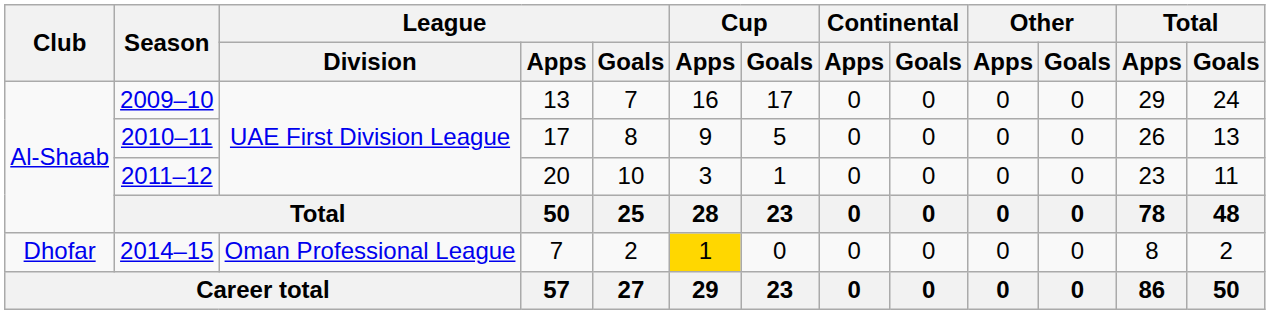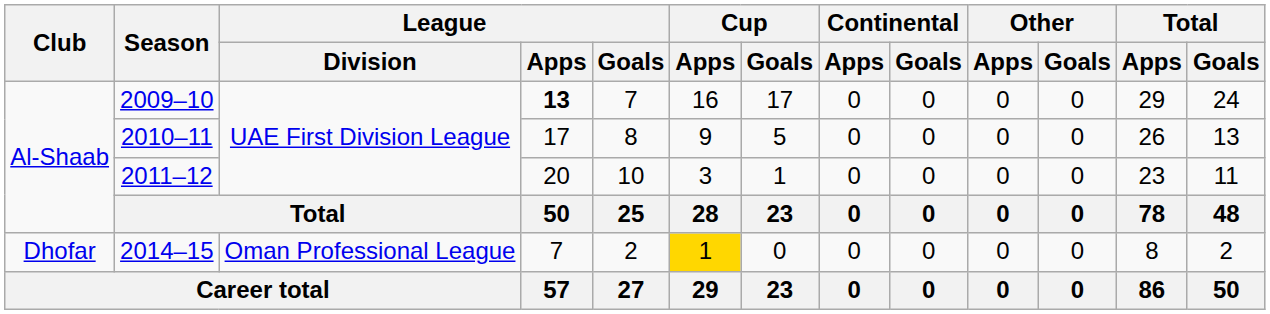(557, 99) normal -> (557, 99) bold
